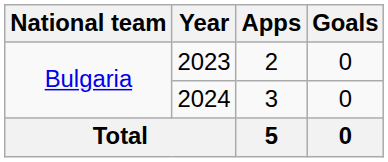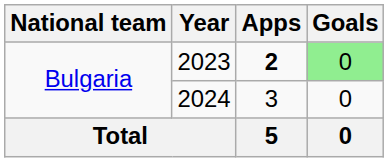(271, 61) normal -> (271, 61) bold
(345, 61) no background -> (345, 61) lightgreen background
